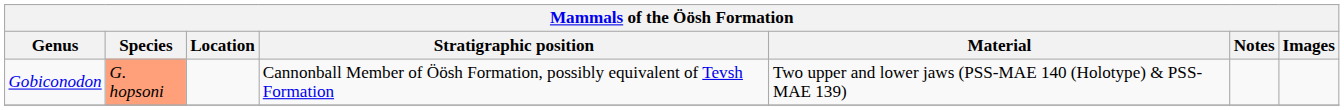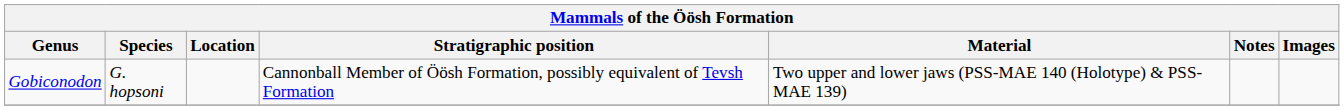(137, 82) lightsalmon background -> (137, 82) no background
